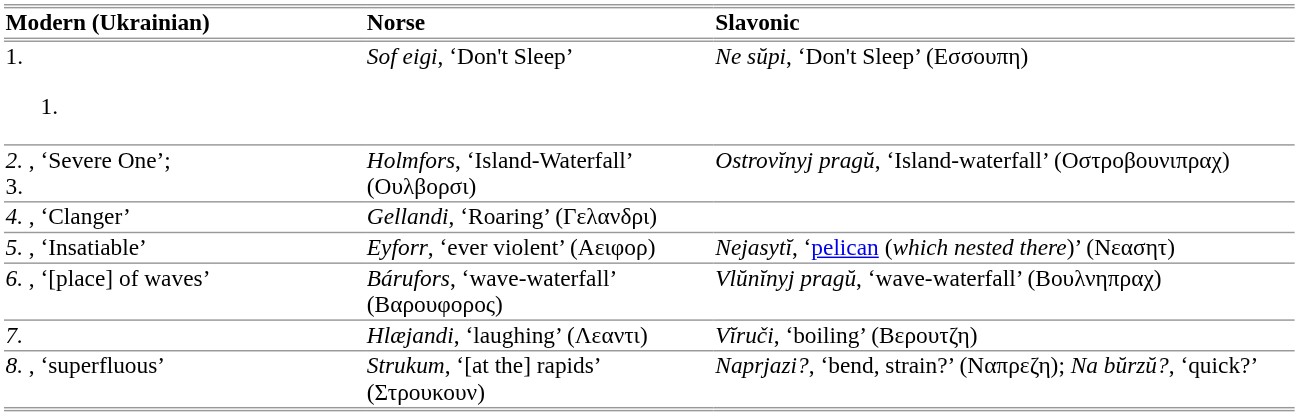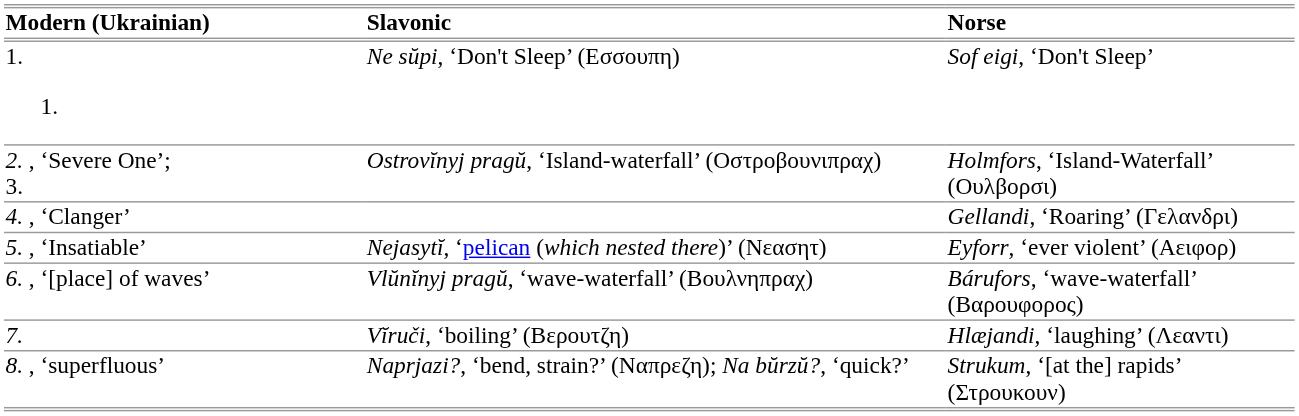columns swapped: (758, 22) <-> (396, 22)
